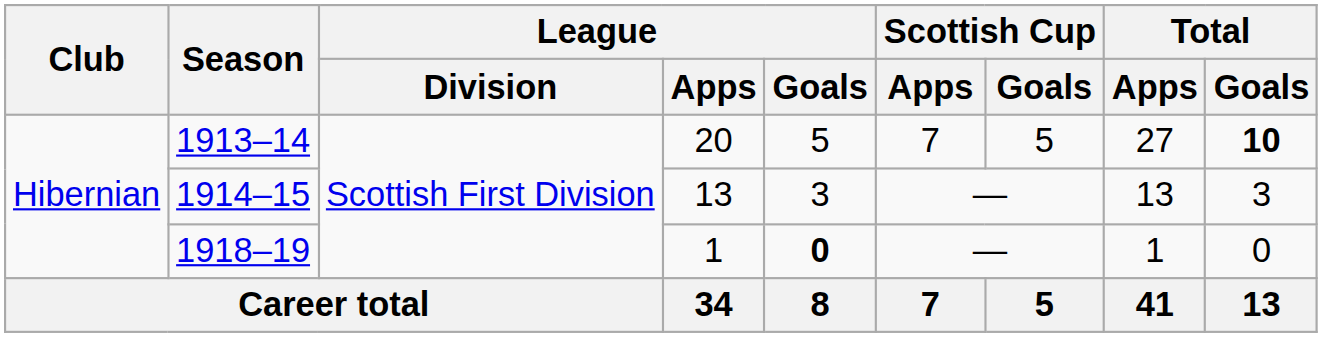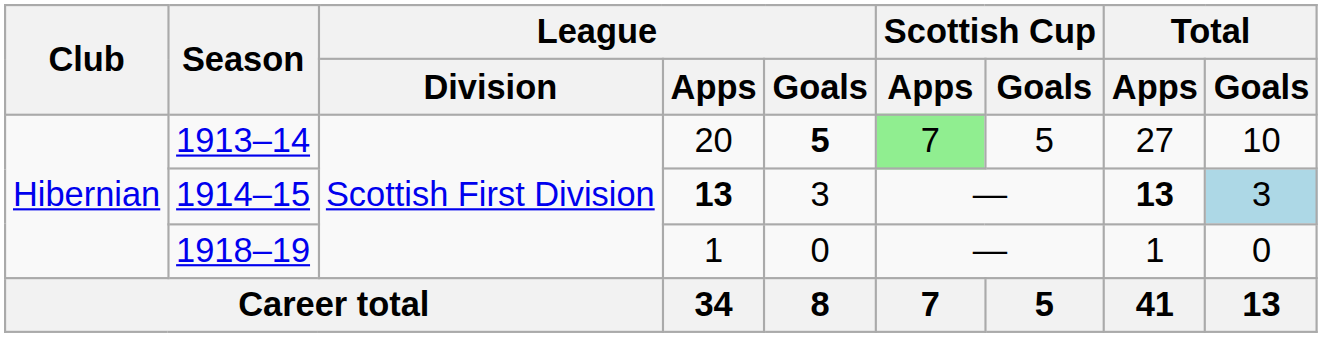(820, 140) normal -> (820, 140) bold
(930, 140) no background -> (930, 140) lightgreen background
(1261, 140) bold -> (1261, 140) normal
(714, 195) normal -> (714, 195) bold
(1155, 195) normal -> (1155, 195) bold
(1262, 195) no background -> (1262, 195) lightblue background
(820, 250) bold -> (820, 250) normal
